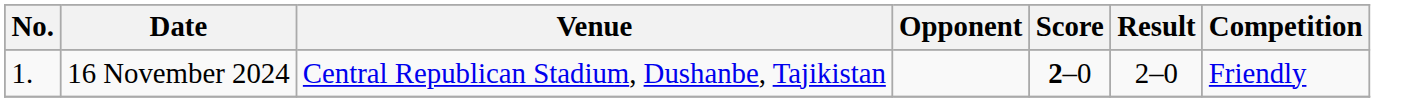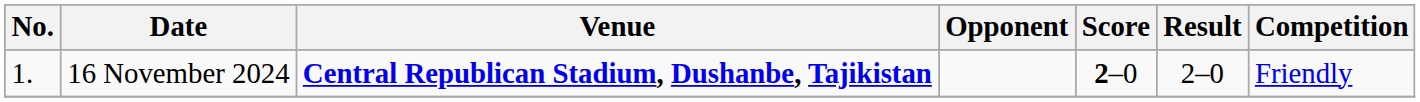(594, 73) normal -> (617, 73) bold
